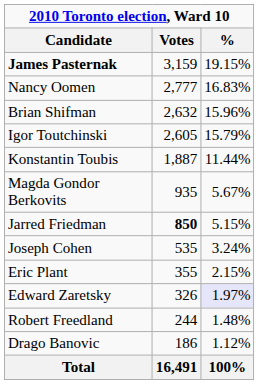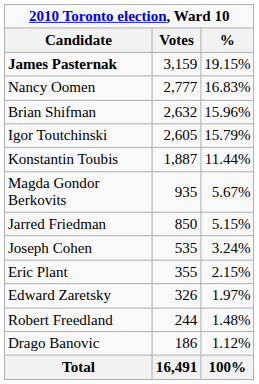(186, 224) bold -> (186, 224) normal
(231, 295) lavender background -> (231, 295) no background
